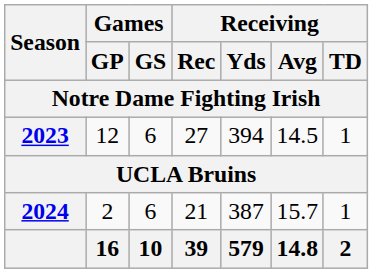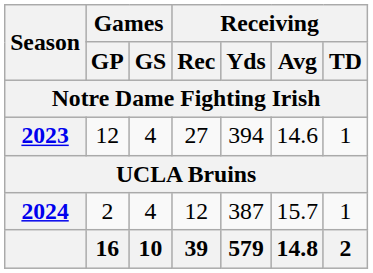(150, 135) 6 -> (150, 135) 4
(297, 135) 14.5 -> (297, 135) 14.6
(150, 211) 6 -> (150, 211) 4
(196, 211) 21 -> (196, 211) 12
